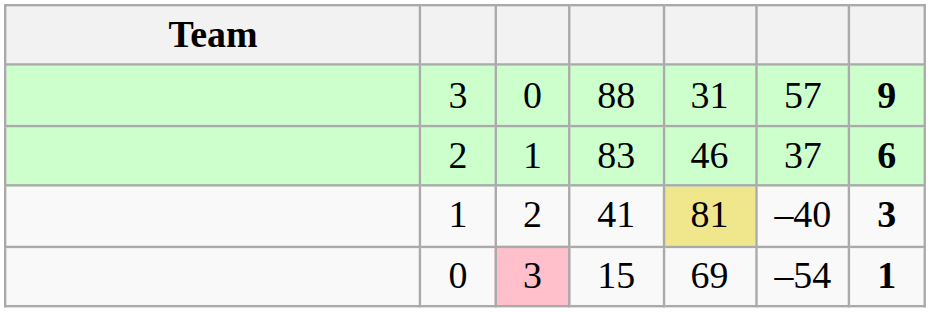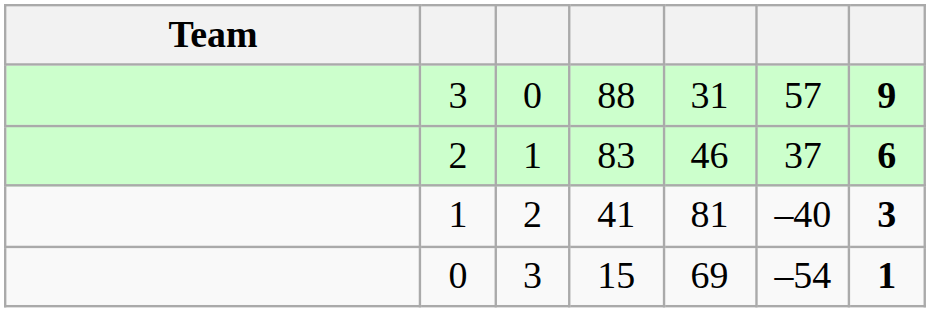(710, 214) khaki background -> (710, 214) no background
(532, 275) pink background -> (532, 275) no background
